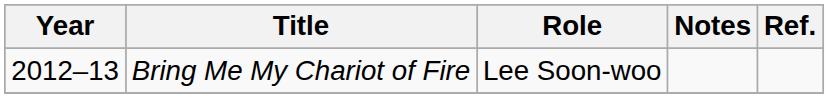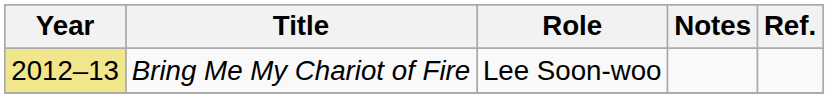(65, 70) no background -> (65, 70) khaki background
